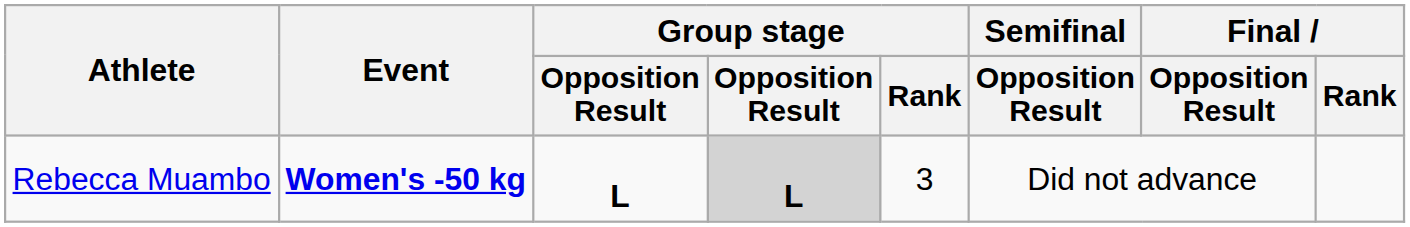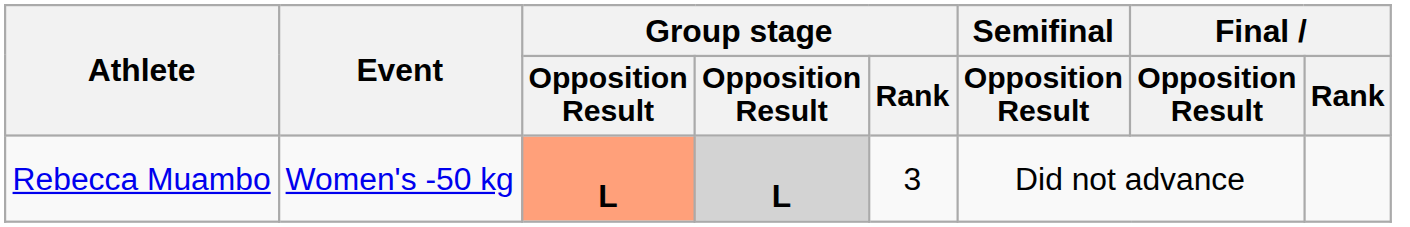(406, 179) bold -> (400, 179) normal
(620, 197) no background -> (608, 197) lightsalmon background
